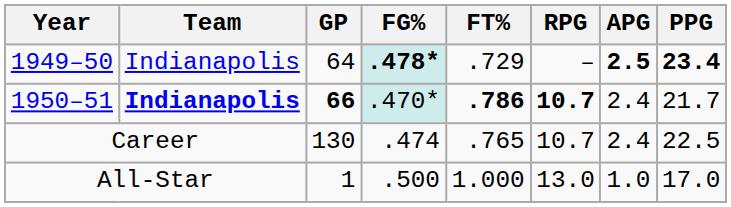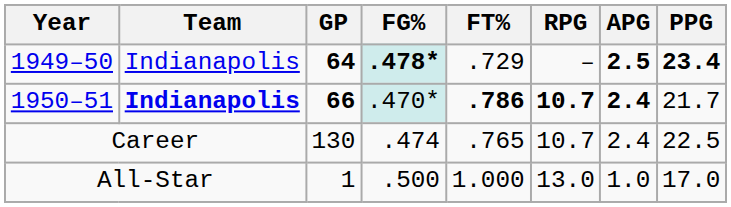(341, 64) normal -> (341, 64) bold
(628, 104) normal -> (628, 104) bold
